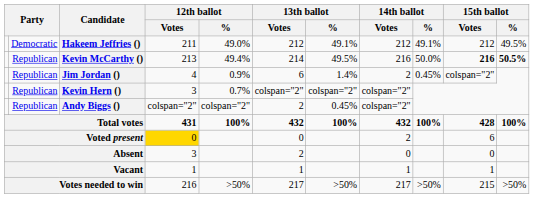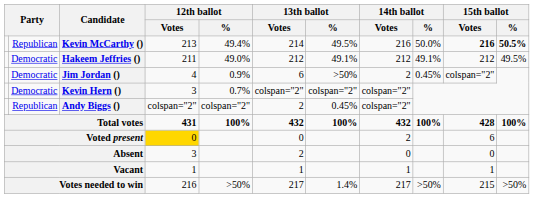rows swapped: (103, 59) <-> (101, 43)
(35, 75) Republican -> (34, 75) Democratic
(347, 75) 1.4% -> (345, 75) >50%
(35, 91) Republican -> (34, 91) Democratic
(345, 185) >50% -> (347, 185) 1.4%
